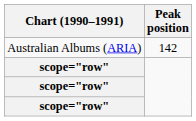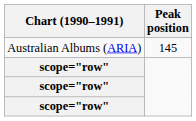(168, 47) 142 -> (168, 47) 145
